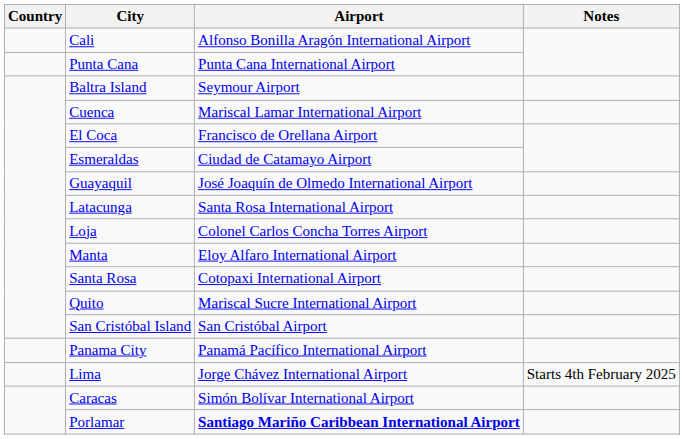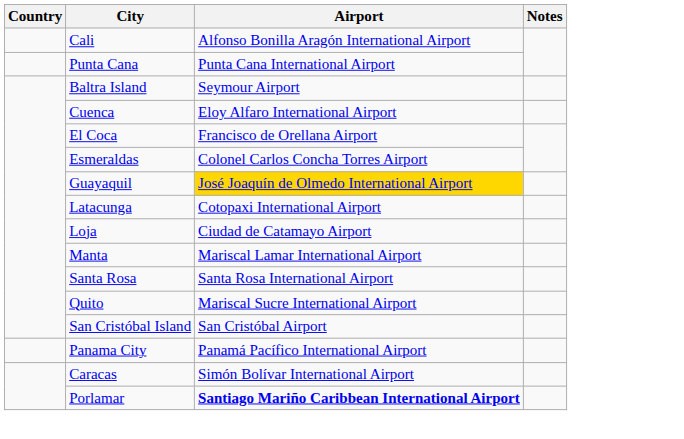(310, 111) Mariscal Lamar International Airport -> (297, 111) Eloy Alfaro International Airport
(285, 159) Ciudad de Catamayo Airport -> (313, 159) Colonel Carlos Concha Torres Airport
(335, 183) no background -> (335, 183) gold background
(296, 207) Santa Rosa International Airport -> (290, 207) Cotopaxi International Airport
(313, 231) Colonel Carlos Concha Torres Airport -> (285, 231) Ciudad de Catamayo Airport
(297, 254) Eloy Alfaro International Airport -> (310, 254) Mariscal Lamar International Airport
(290, 278) Cotopaxi International Airport -> (296, 278) Santa Rosa International Airport
- row: (85, 374)
